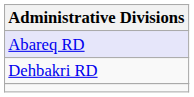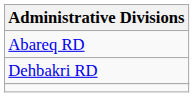(46, 44) lavender background -> (46, 44) no background
